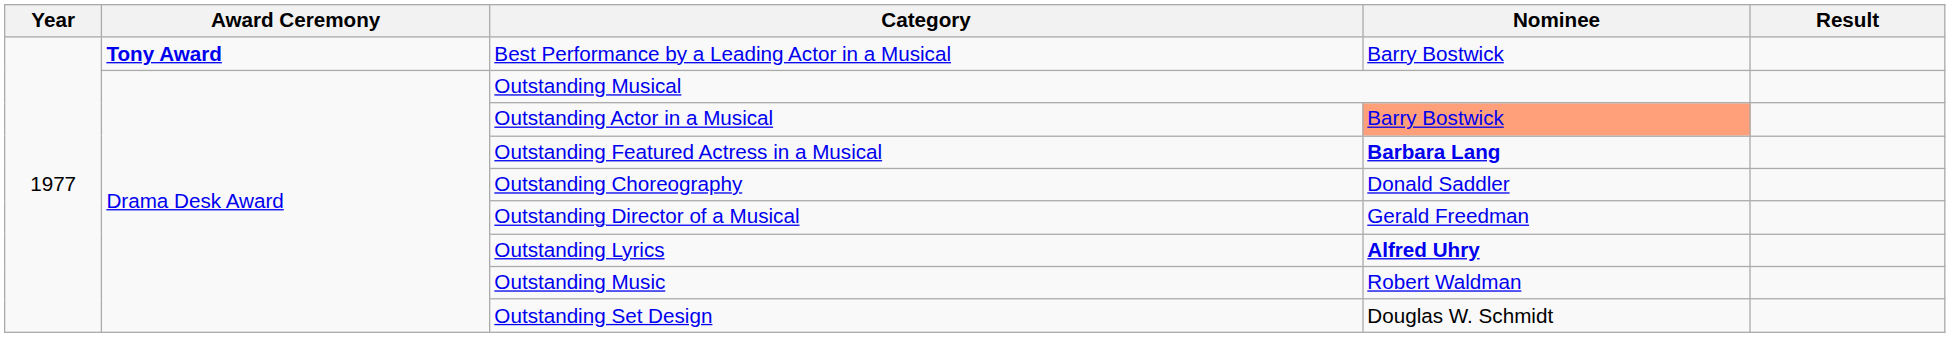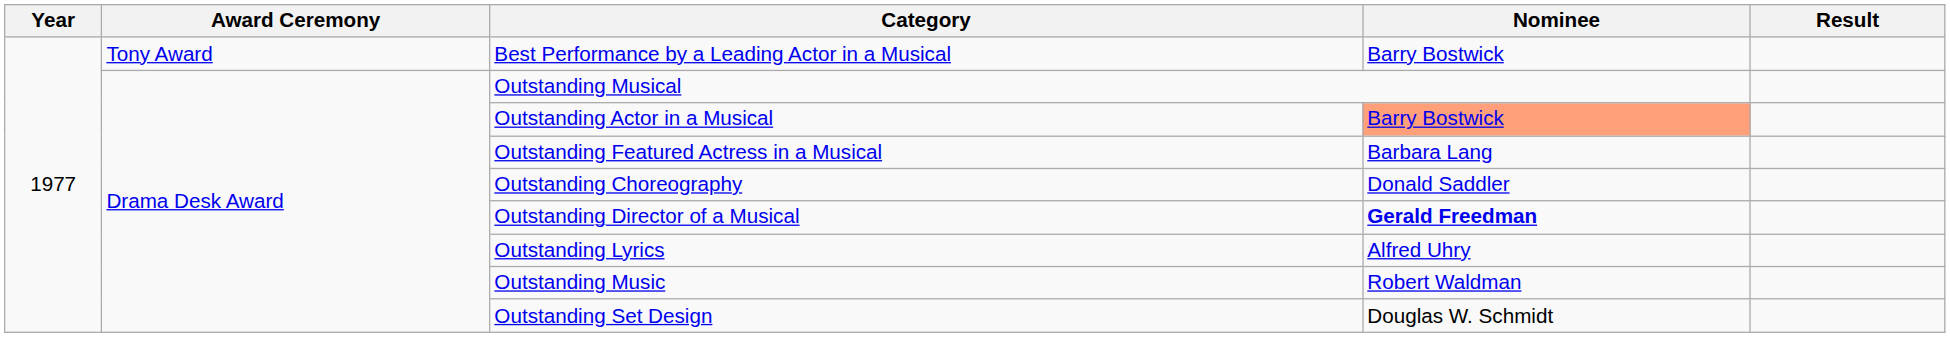(164, 53) bold -> (160, 53) normal
(1434, 151) bold -> (1430, 151) normal
(1448, 217) normal -> (1452, 217) bold
(1424, 250) bold -> (1419, 250) normal
